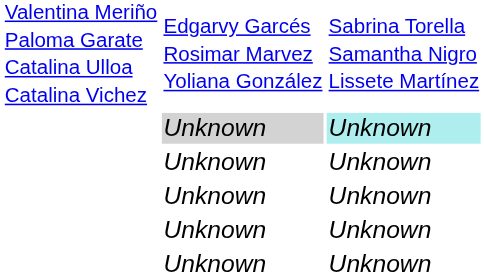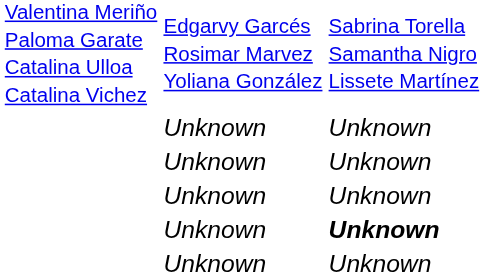(215, 128) lightgrey background -> (215, 128) no background
(380, 128) paleturquoise background -> (380, 128) no background
(380, 229) normal -> (384, 229) bold
